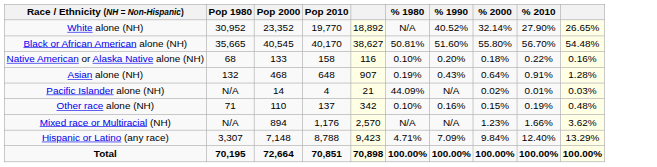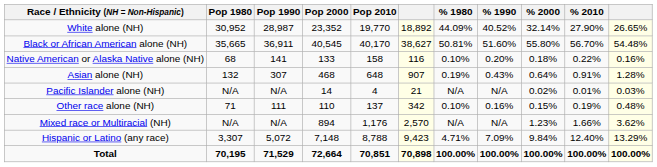+ column: (278, 12)
(407, 28) N/A -> (456, 28) 44.09%
(407, 91) 44.09% -> (456, 91) N/A
